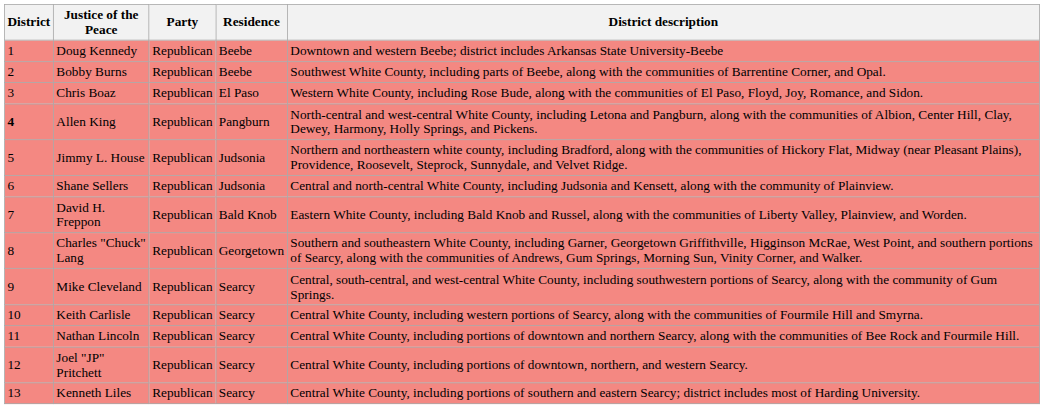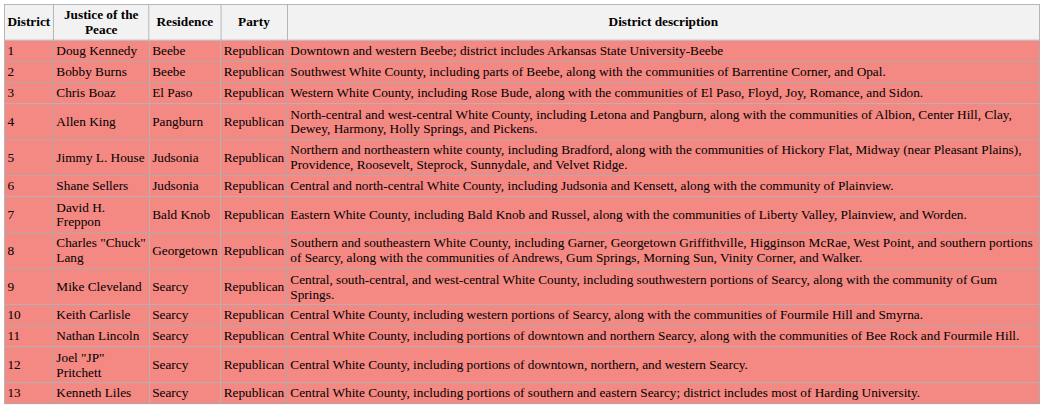columns swapped: (182, 22) <-> (251, 22)
(11, 121) bold -> (11, 121) normal
